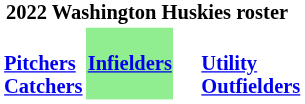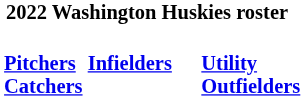(130, 63) lightgreen background -> (130, 63) no background
